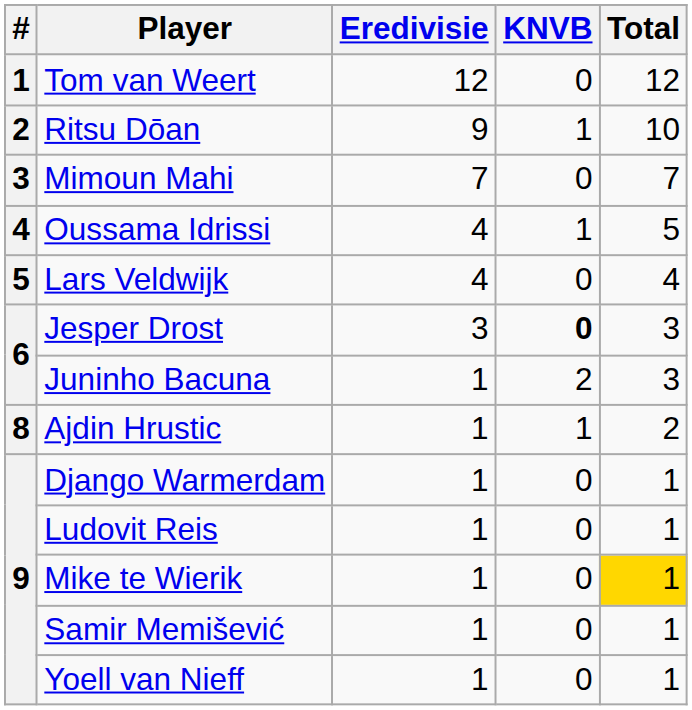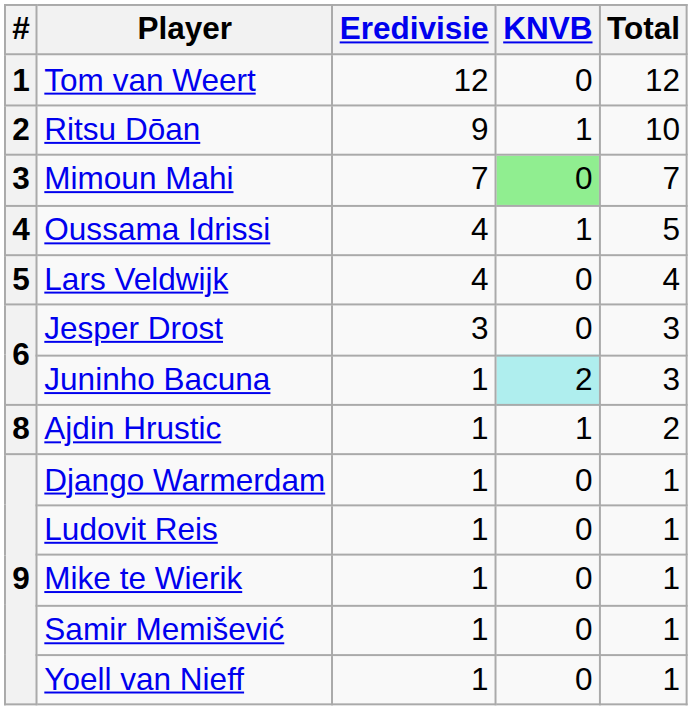(584, 179) no background -> (584, 179) lightgreen background
(584, 329) bold -> (584, 329) normal
(584, 379) no background -> (584, 379) paleturquoise background
(671, 579) gold background -> (671, 579) no background
